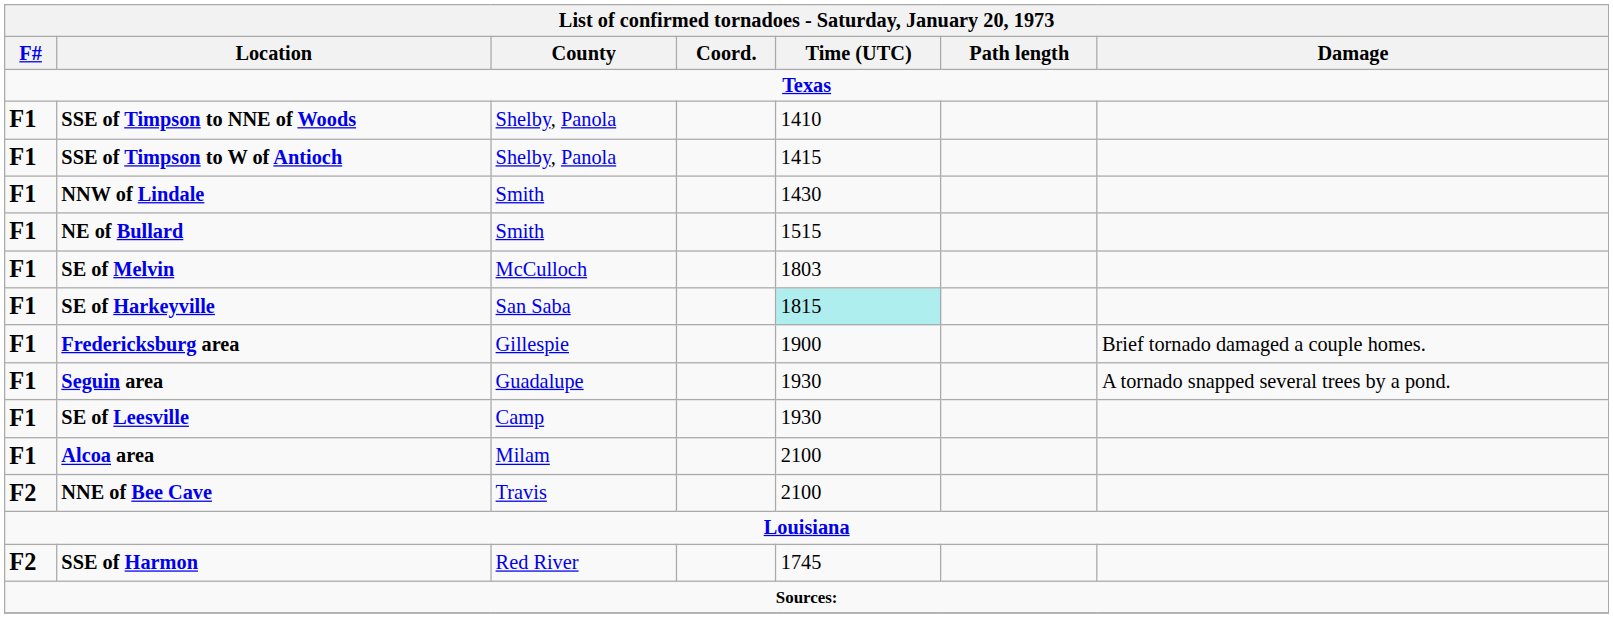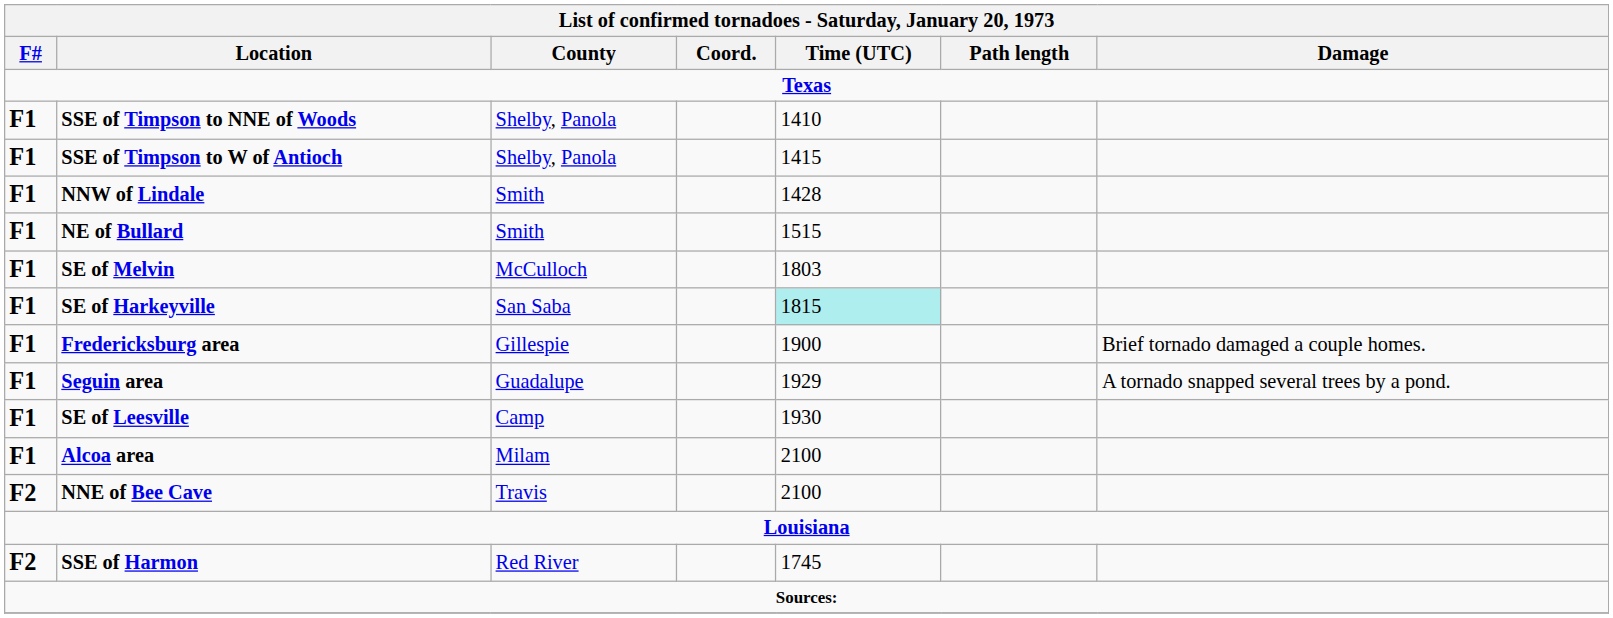(801, 194) 1430 -> (801, 194) 1428
(801, 380) 1930 -> (801, 380) 1929
